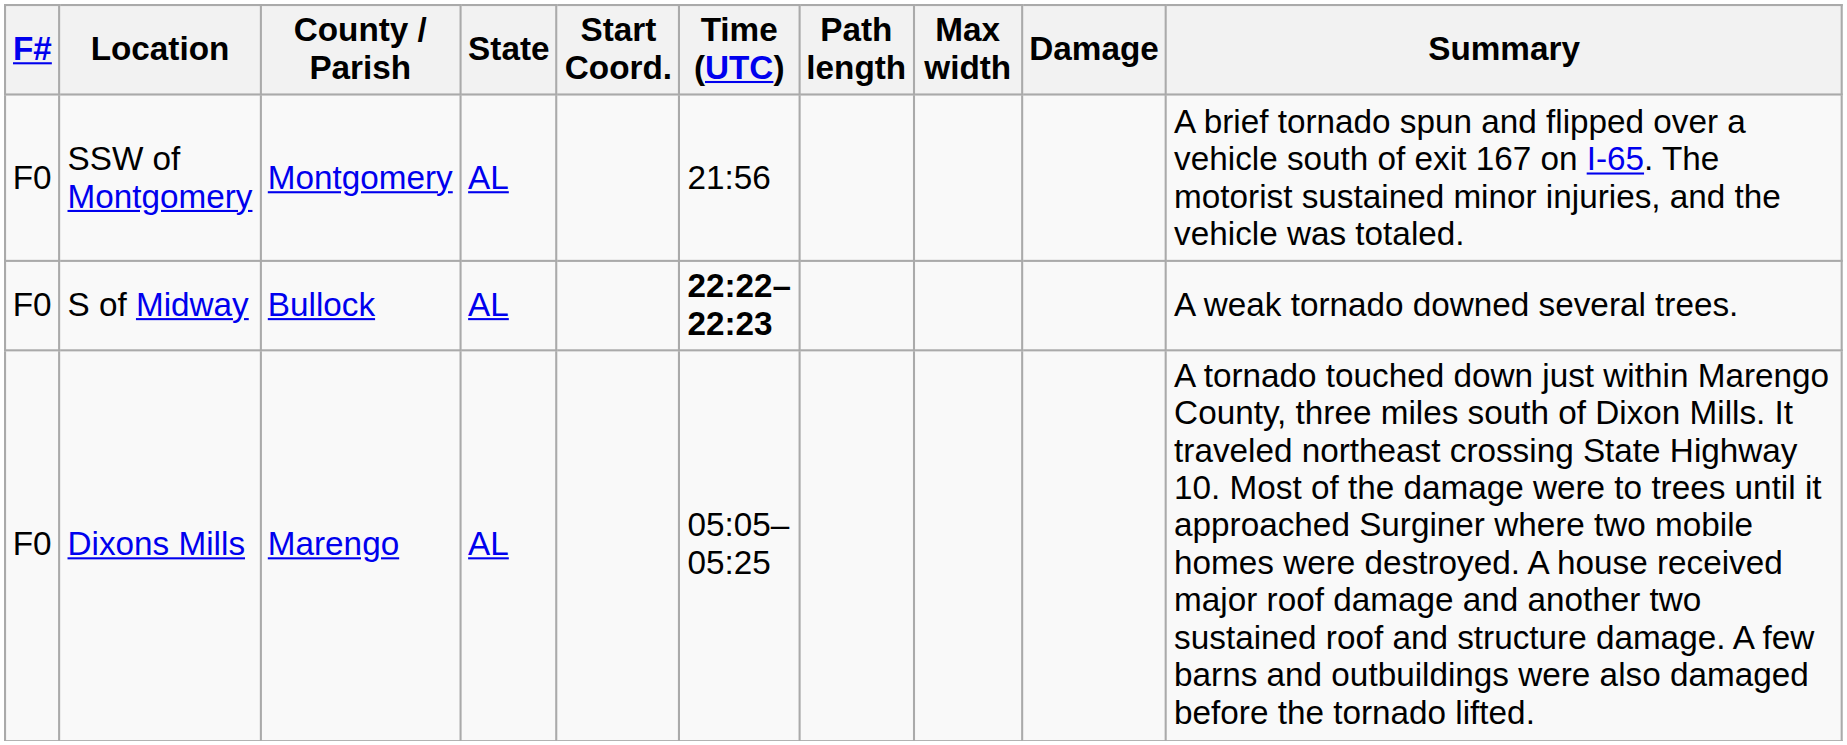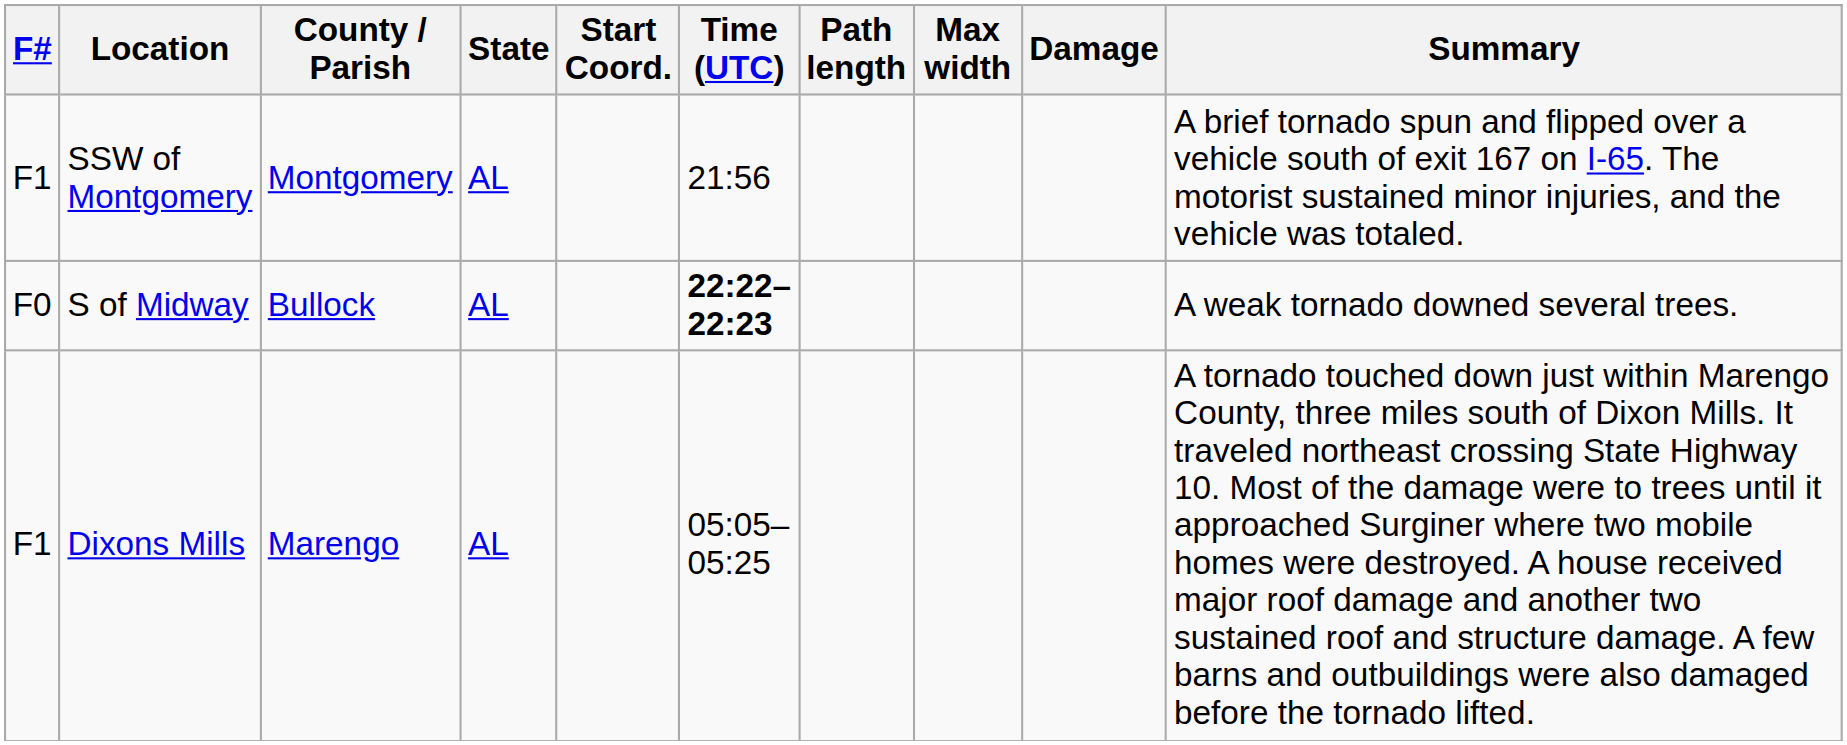(32, 177) F0 -> (32, 177) F1
(32, 544) F0 -> (32, 544) F1
